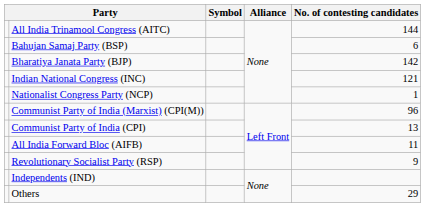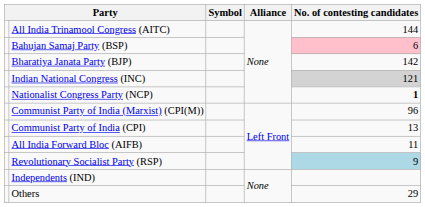(416, 45) no background -> (416, 45) pink background
(410, 78) no background -> (410, 78) lightgrey background
(416, 95) normal -> (416, 95) bold
(416, 161) no background -> (416, 161) lightblue background
